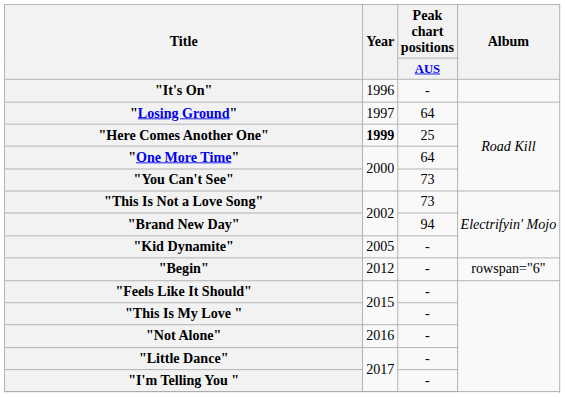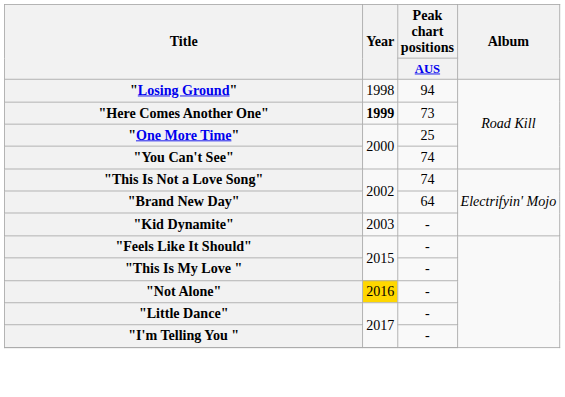- row: (184, 90)
(380, 112) 1997 -> (380, 90) 1998
(427, 112) 64 -> (427, 90) 94
(427, 135) 25 -> (427, 112) 73
(427, 157) 64 -> (427, 135) 25
(427, 179) 73 -> (427, 157) 74
(427, 202) 73 -> (427, 179) 74
(427, 224) 94 -> (427, 202) 64
(380, 246) 2005 -> (380, 224) 2003
- row: (184, 269)
(380, 336) no background -> (380, 291) gold background
